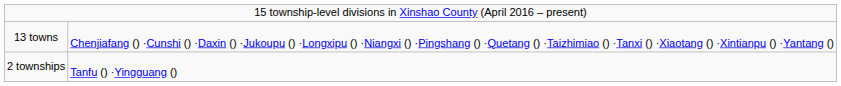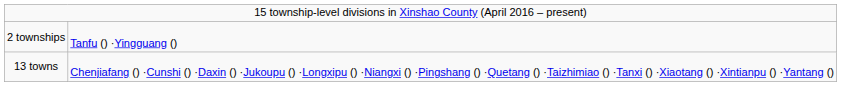rows swapped: (36, 36) <-> (36, 66)
